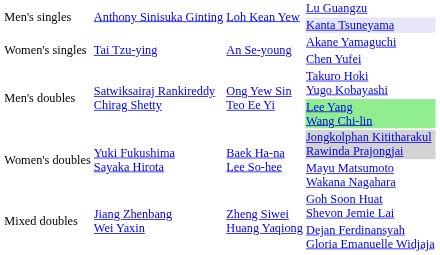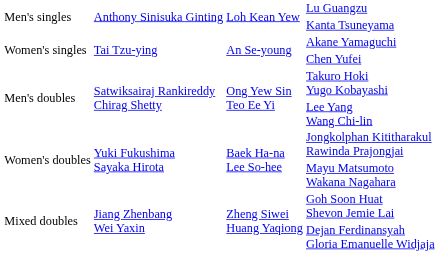(350, 25) lavender background -> (350, 25) no background
(339, 113) lightgreen background -> (339, 113) no background
(369, 144) lightgrey background -> (369, 144) no background
